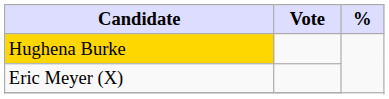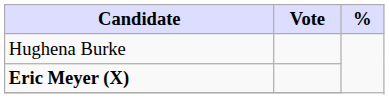(67, 48) gold background -> (67, 48) no background
(66, 78) normal -> (69, 78) bold
